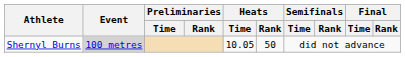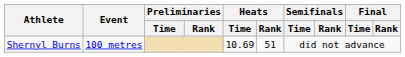(114, 44) lightgrey background -> (114, 44) no background
(240, 44) 10.05 -> (240, 44) 10.69
(270, 44) 50 -> (270, 44) 51
